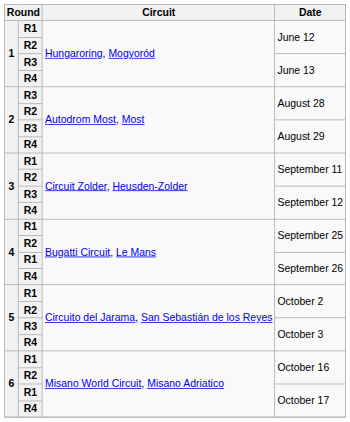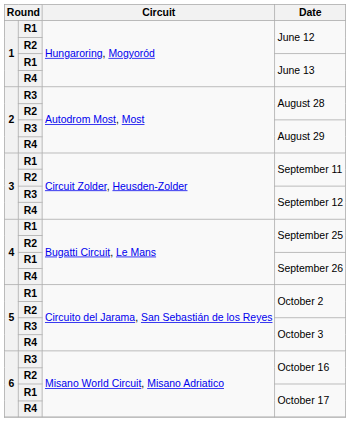(30, 62) R3 -> (30, 62) R1
(30, 359) R1 -> (30, 359) R3
